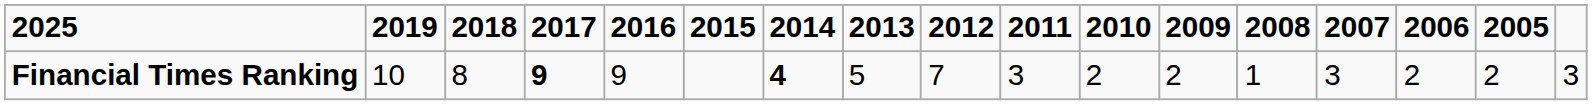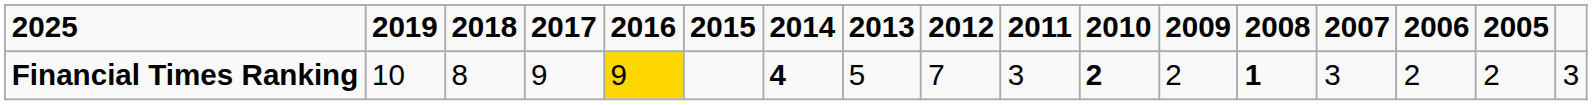(539, 74) bold -> (539, 74) normal
(619, 74) no background -> (619, 74) gold background
(1094, 74) normal -> (1094, 74) bold
(1253, 74) normal -> (1253, 74) bold
